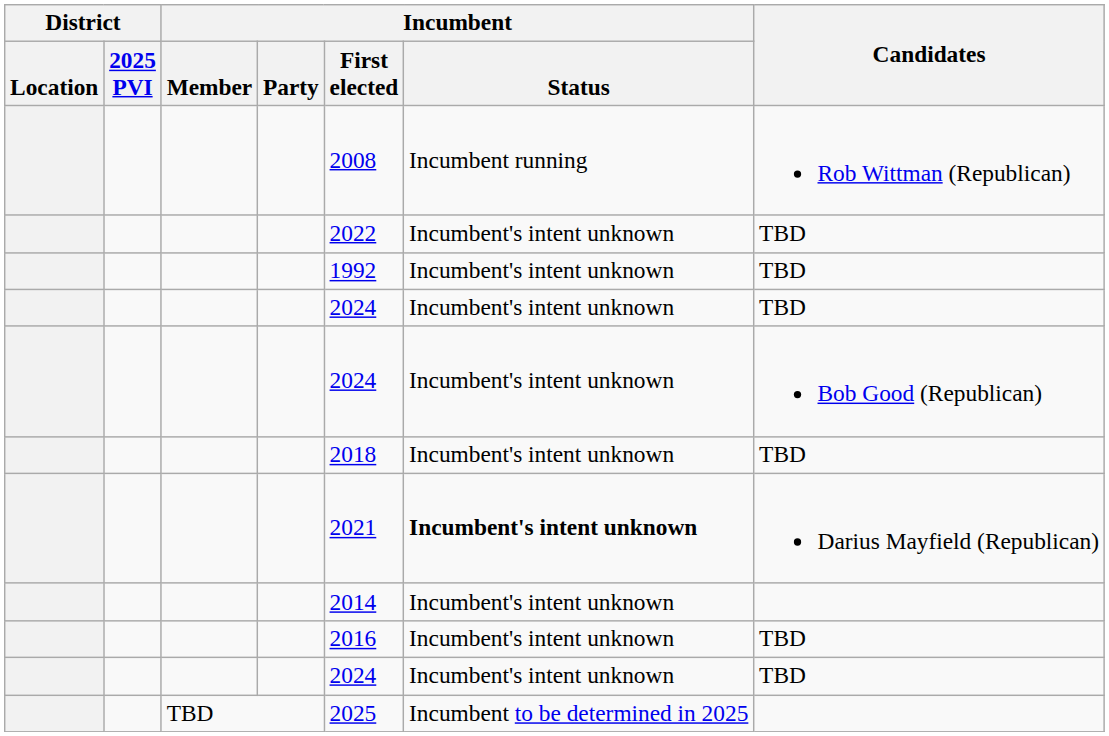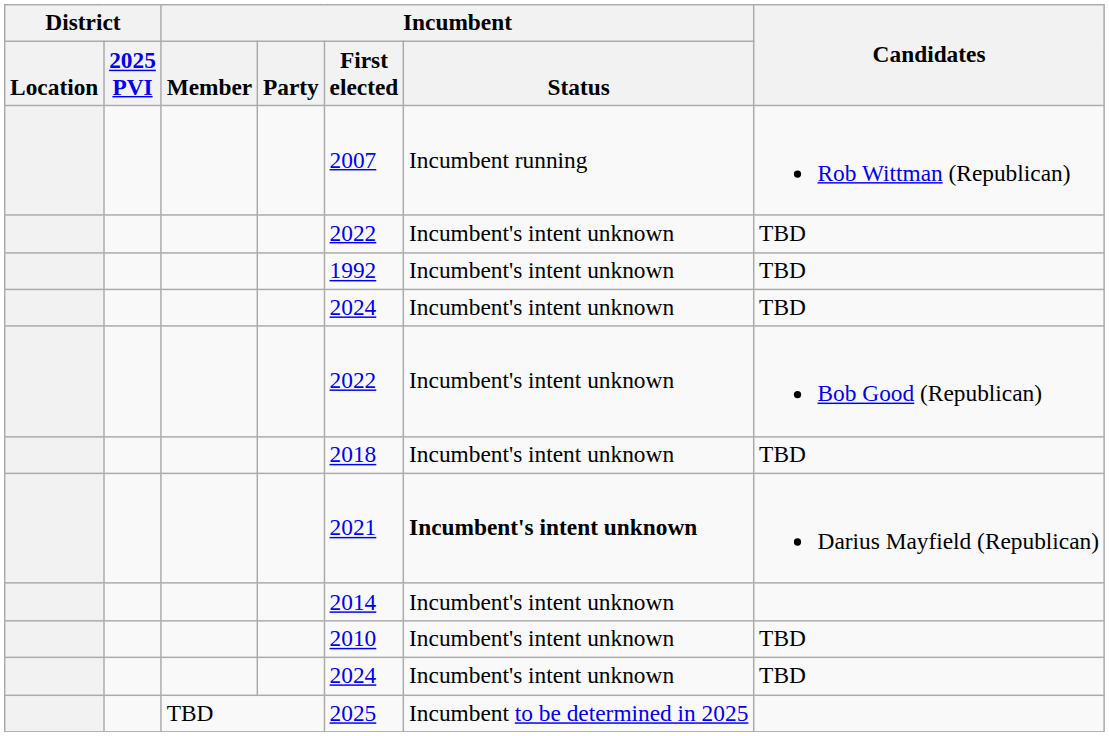(353, 159) 2008 -> (353, 159) 2007
(353, 381) 2024 -> (353, 381) 2022
(353, 638) 2016 -> (353, 638) 2010
